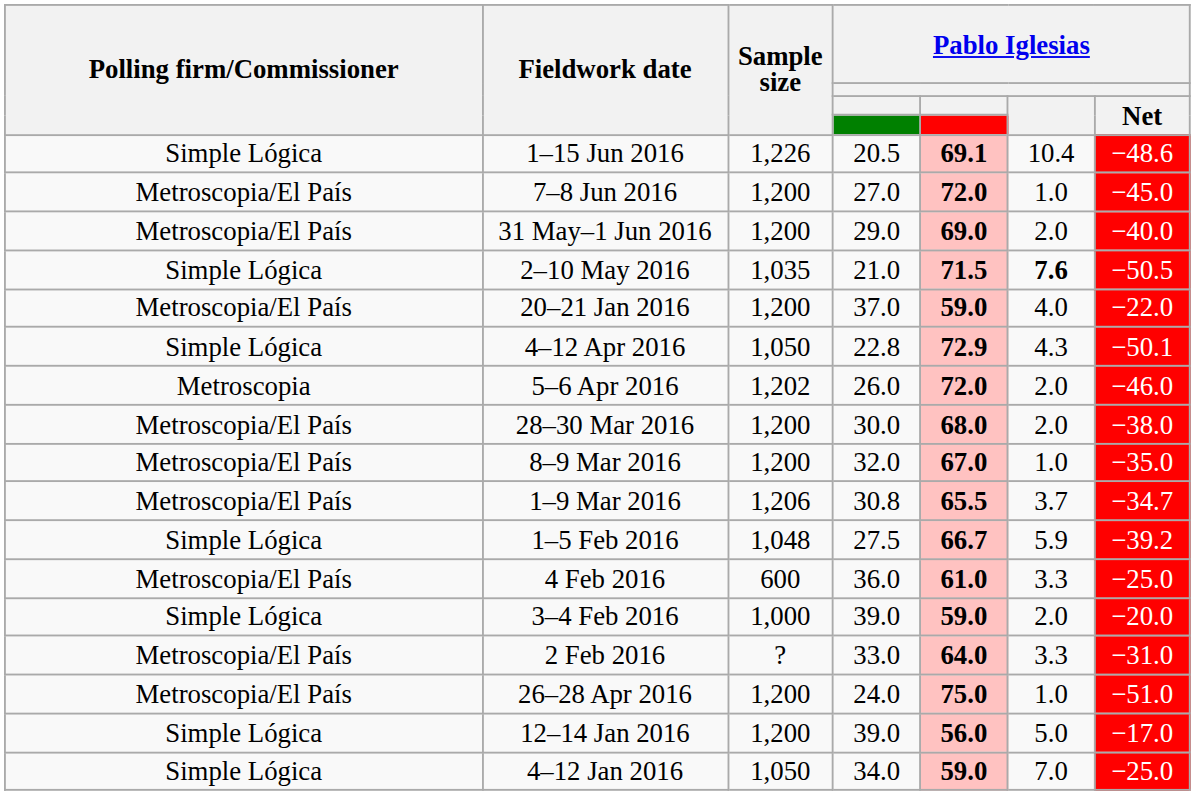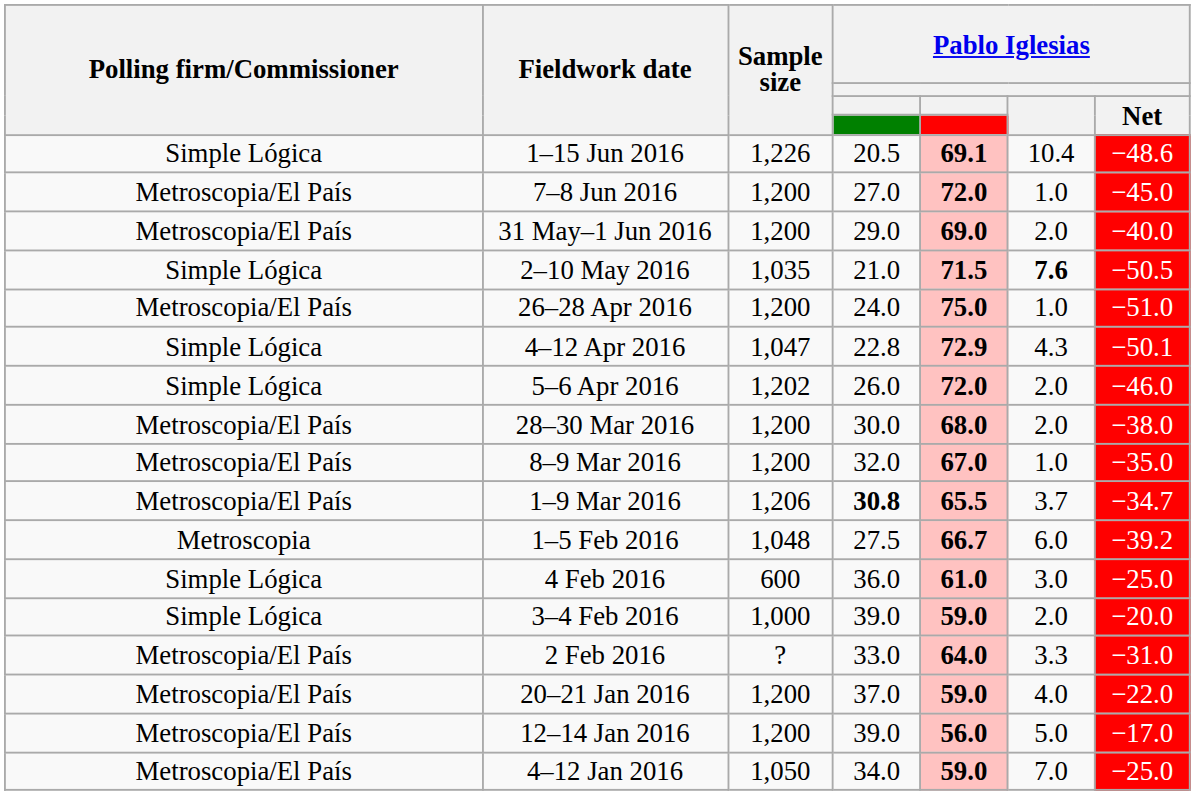rows swapped: (605, 694) <-> (605, 308)
(780, 347) 1,050 -> (780, 347) 1,047
(244, 385) Metroscopia -> (244, 385) Simple Lógica
(877, 501) normal -> (877, 501) bold
(244, 540) Simple Lógica -> (244, 540) Metroscopia
(1051, 540) 5.9 -> (1051, 540) 6.0
(244, 578) Metroscopia/El País -> (244, 578) Simple Lógica
(1051, 578) 3.3 -> (1051, 578) 3.0
(244, 733) Simple Lógica -> (244, 733) Metroscopia/El País
(244, 771) Simple Lógica -> (244, 771) Metroscopia/El País
